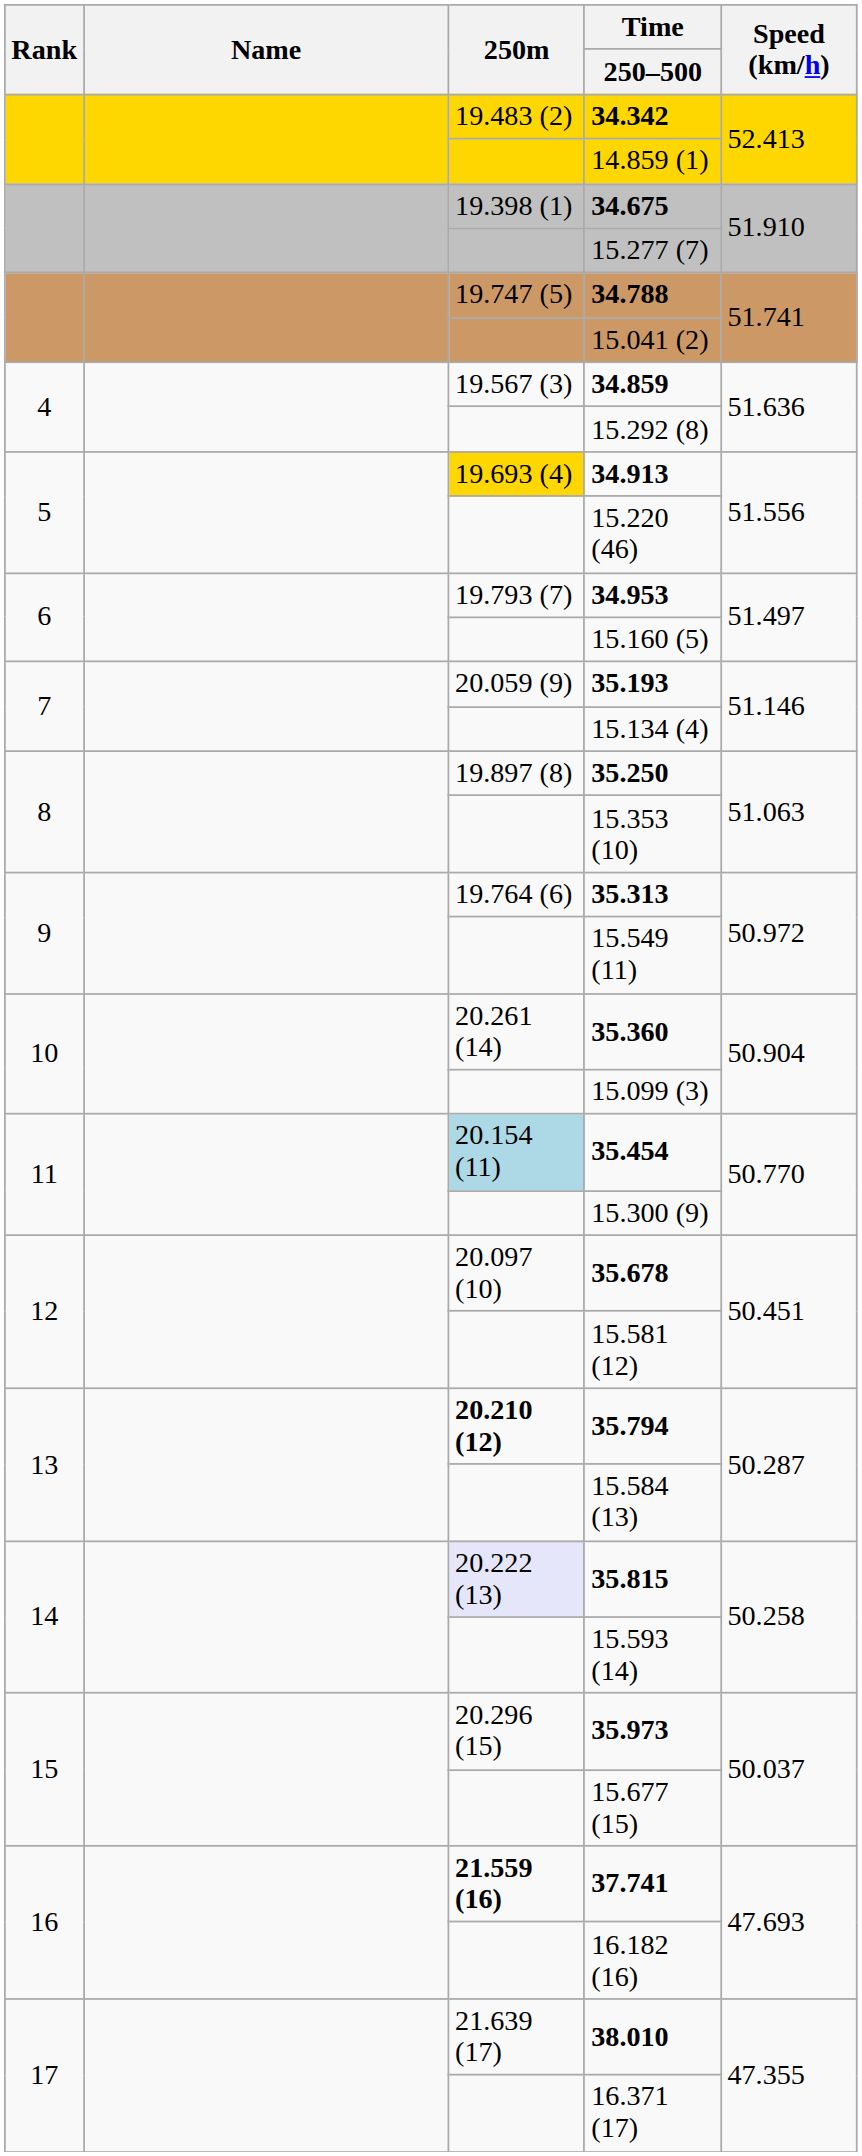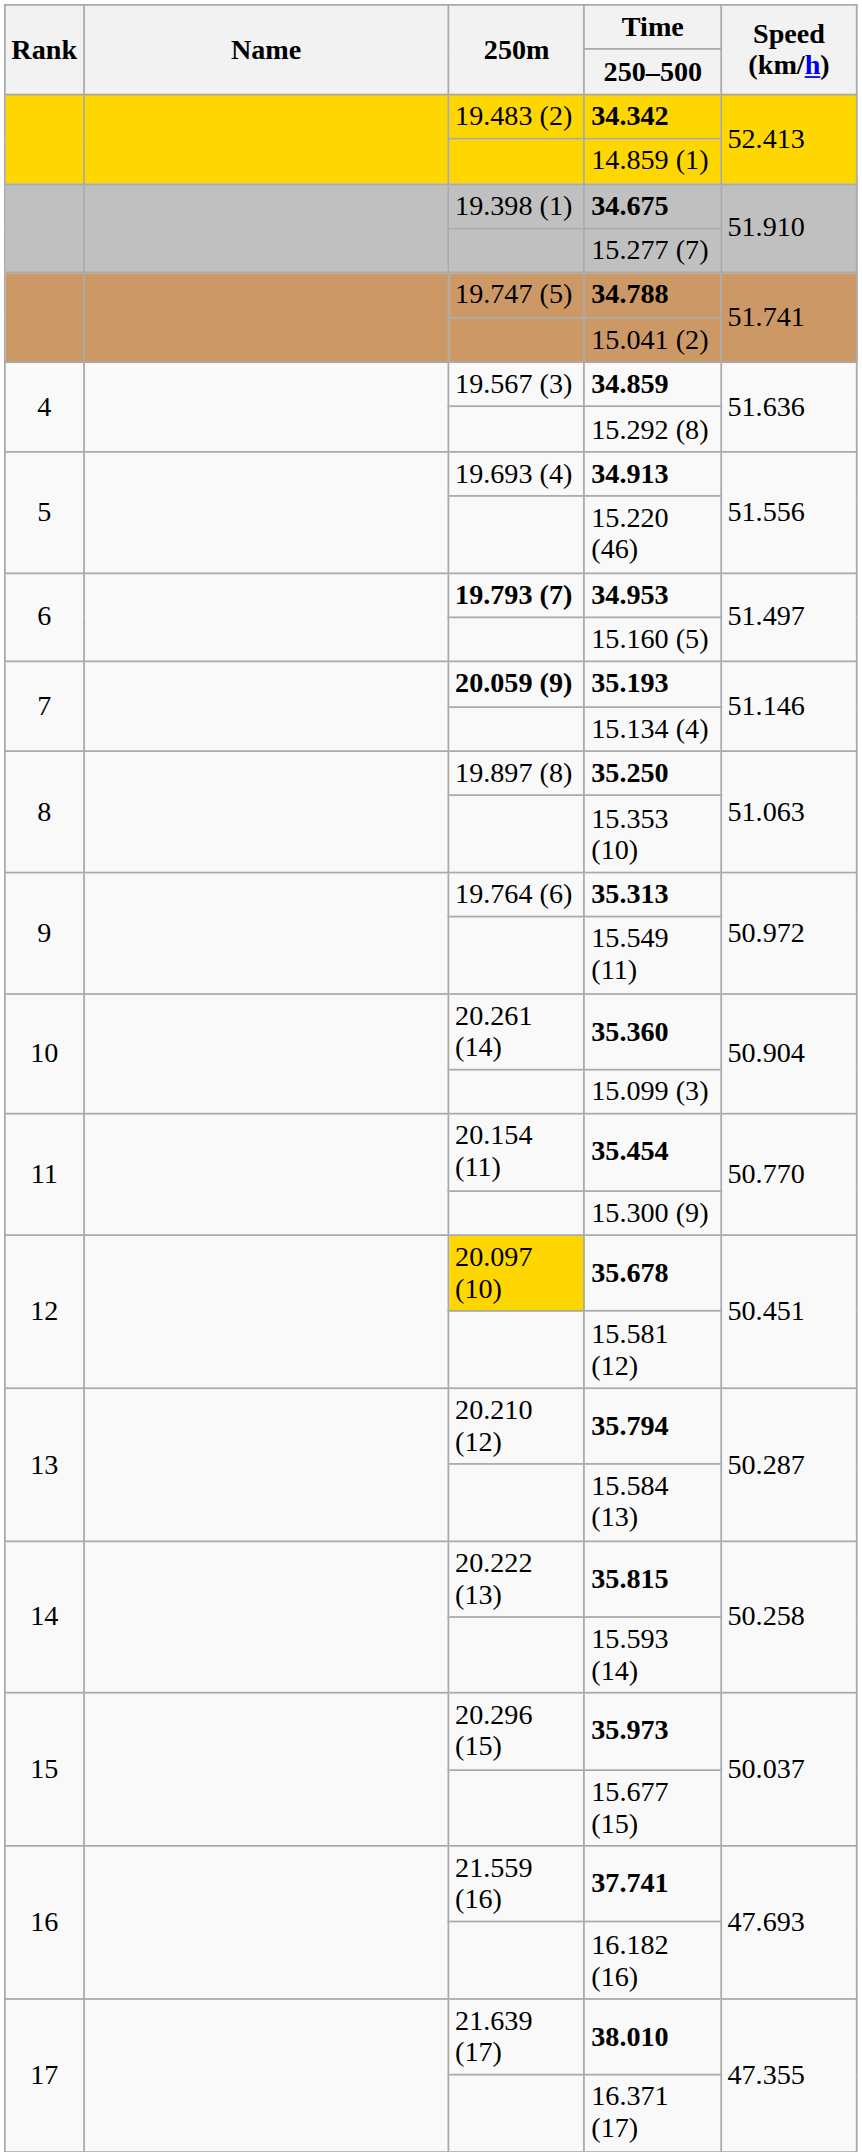(514, 473) gold background -> (514, 473) no background
(514, 594) normal -> (514, 594) bold
(514, 683) normal -> (514, 683) bold
(494, 1151) lightblue background -> (494, 1151) no background
(494, 1272) no background -> (494, 1272) gold background
(494, 1425) bold -> (494, 1425) normal
(494, 1578) lavender background -> (494, 1578) no background
(494, 1883) bold -> (494, 1883) normal
